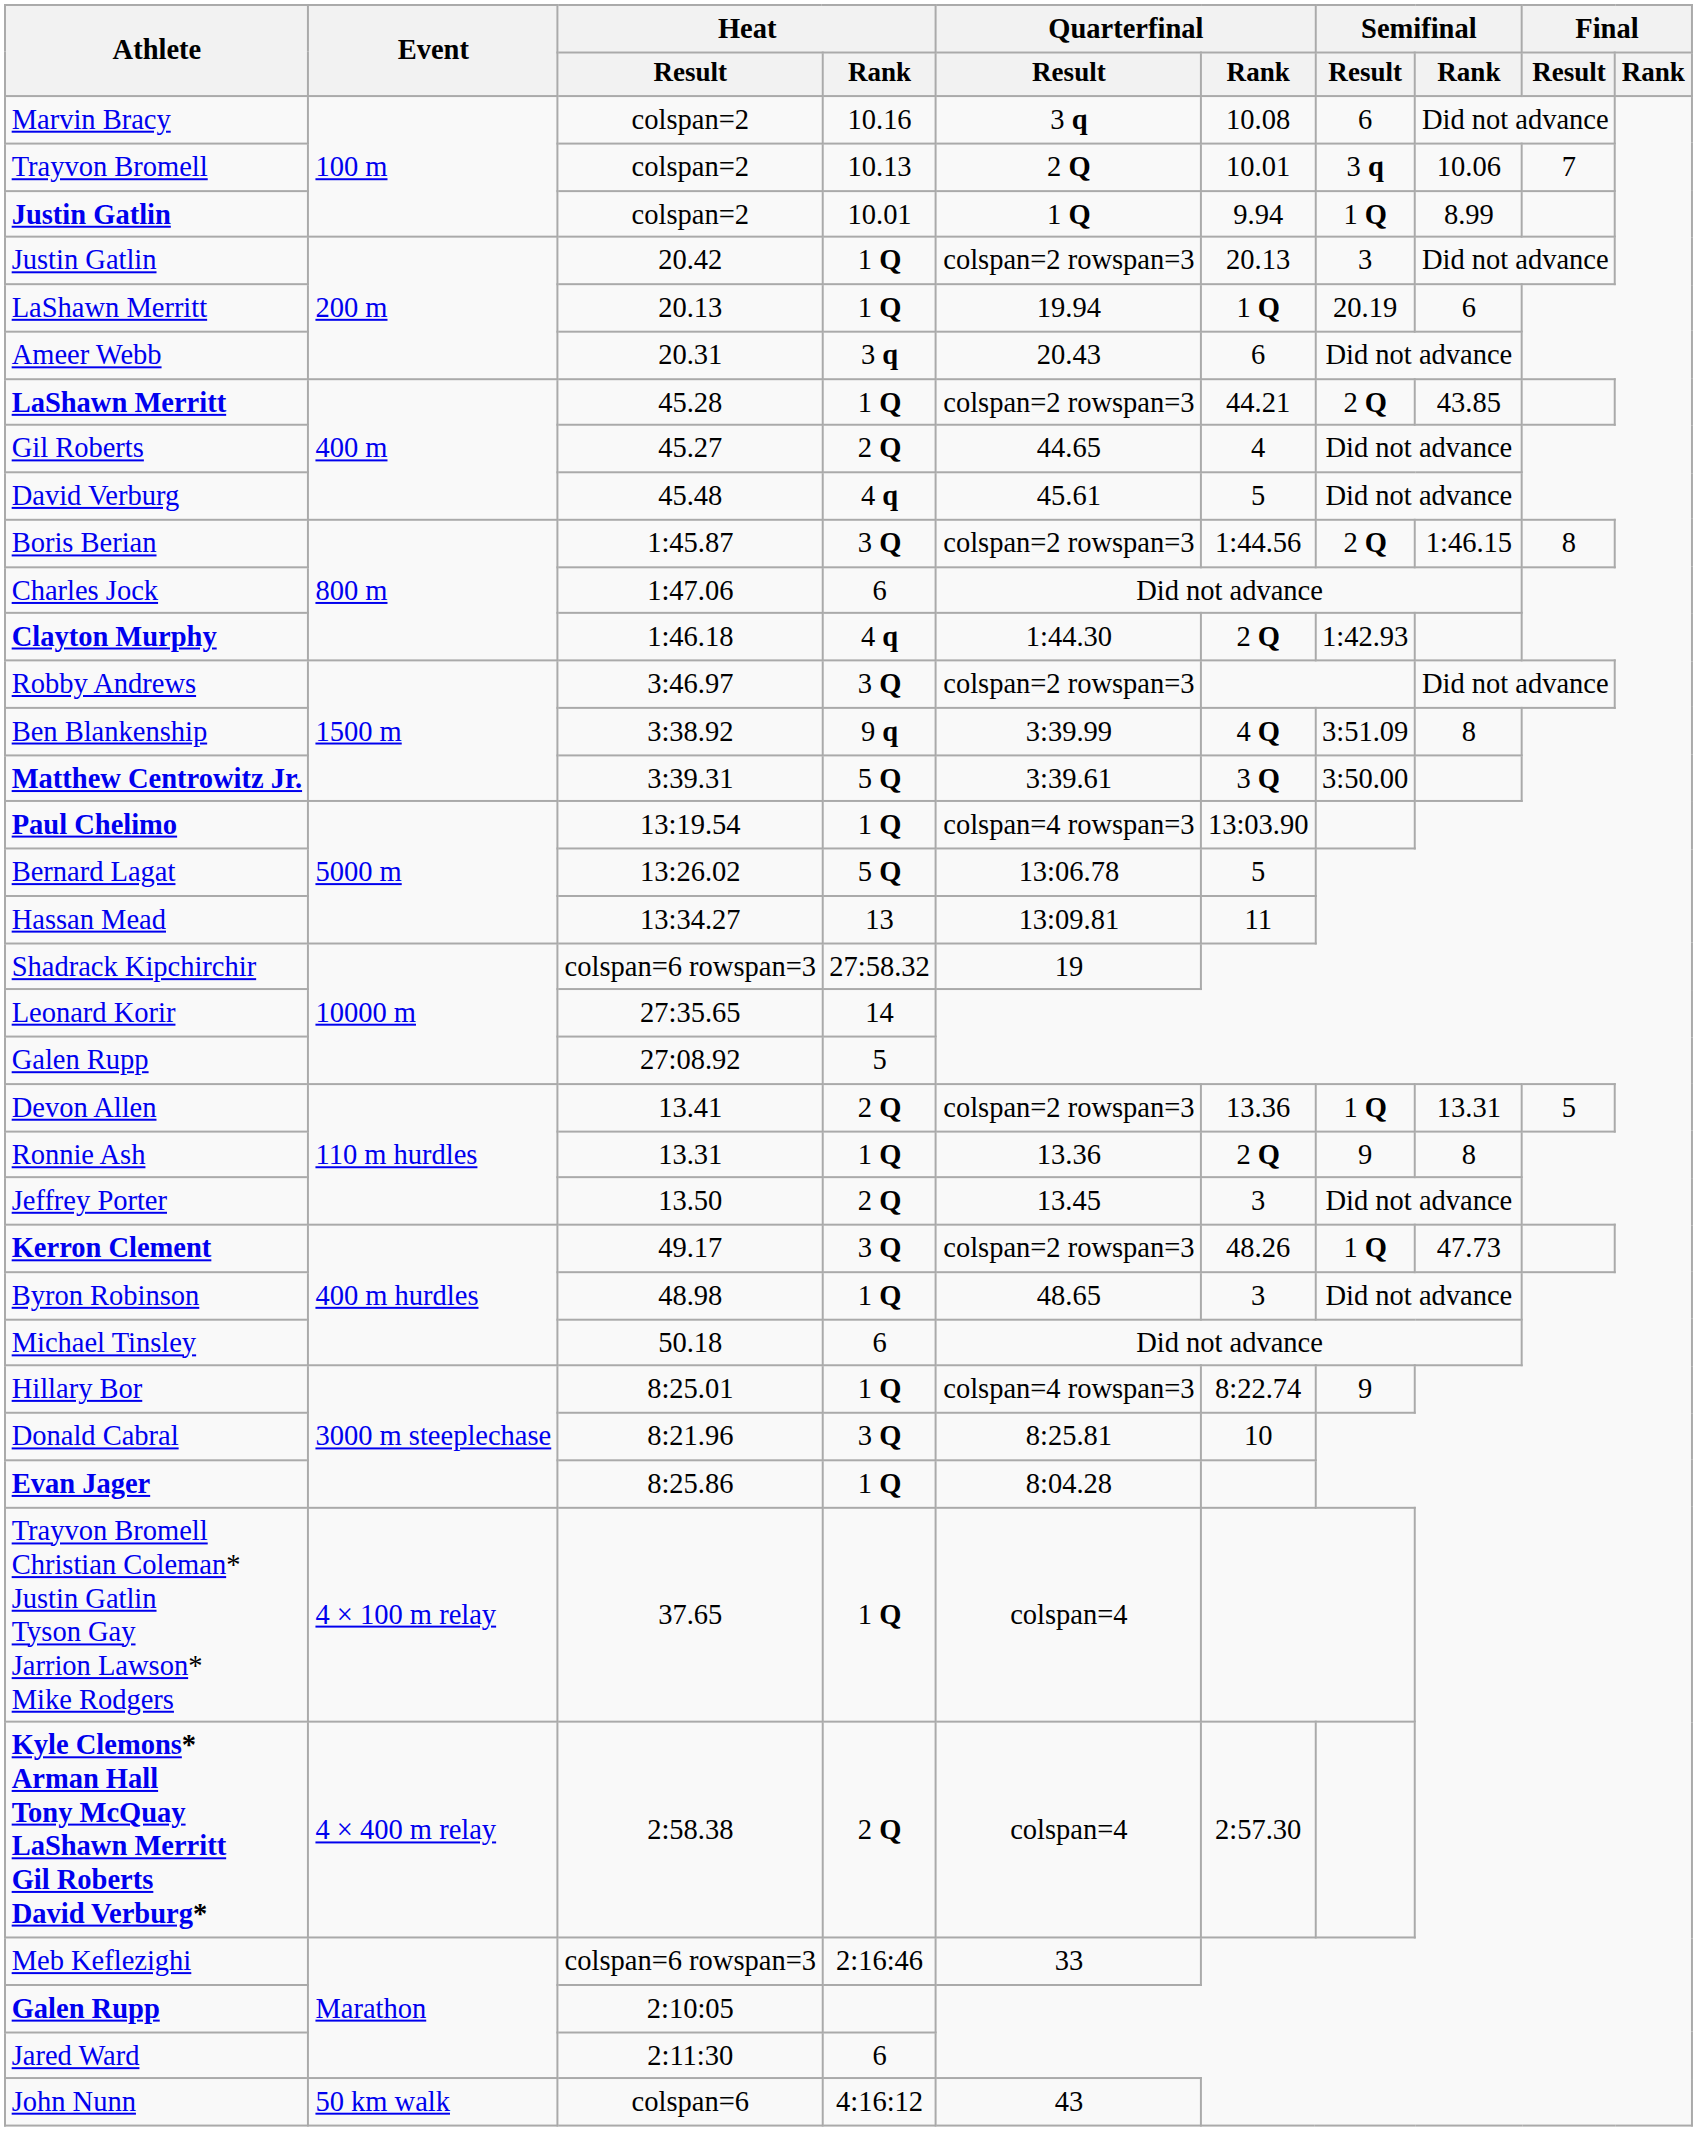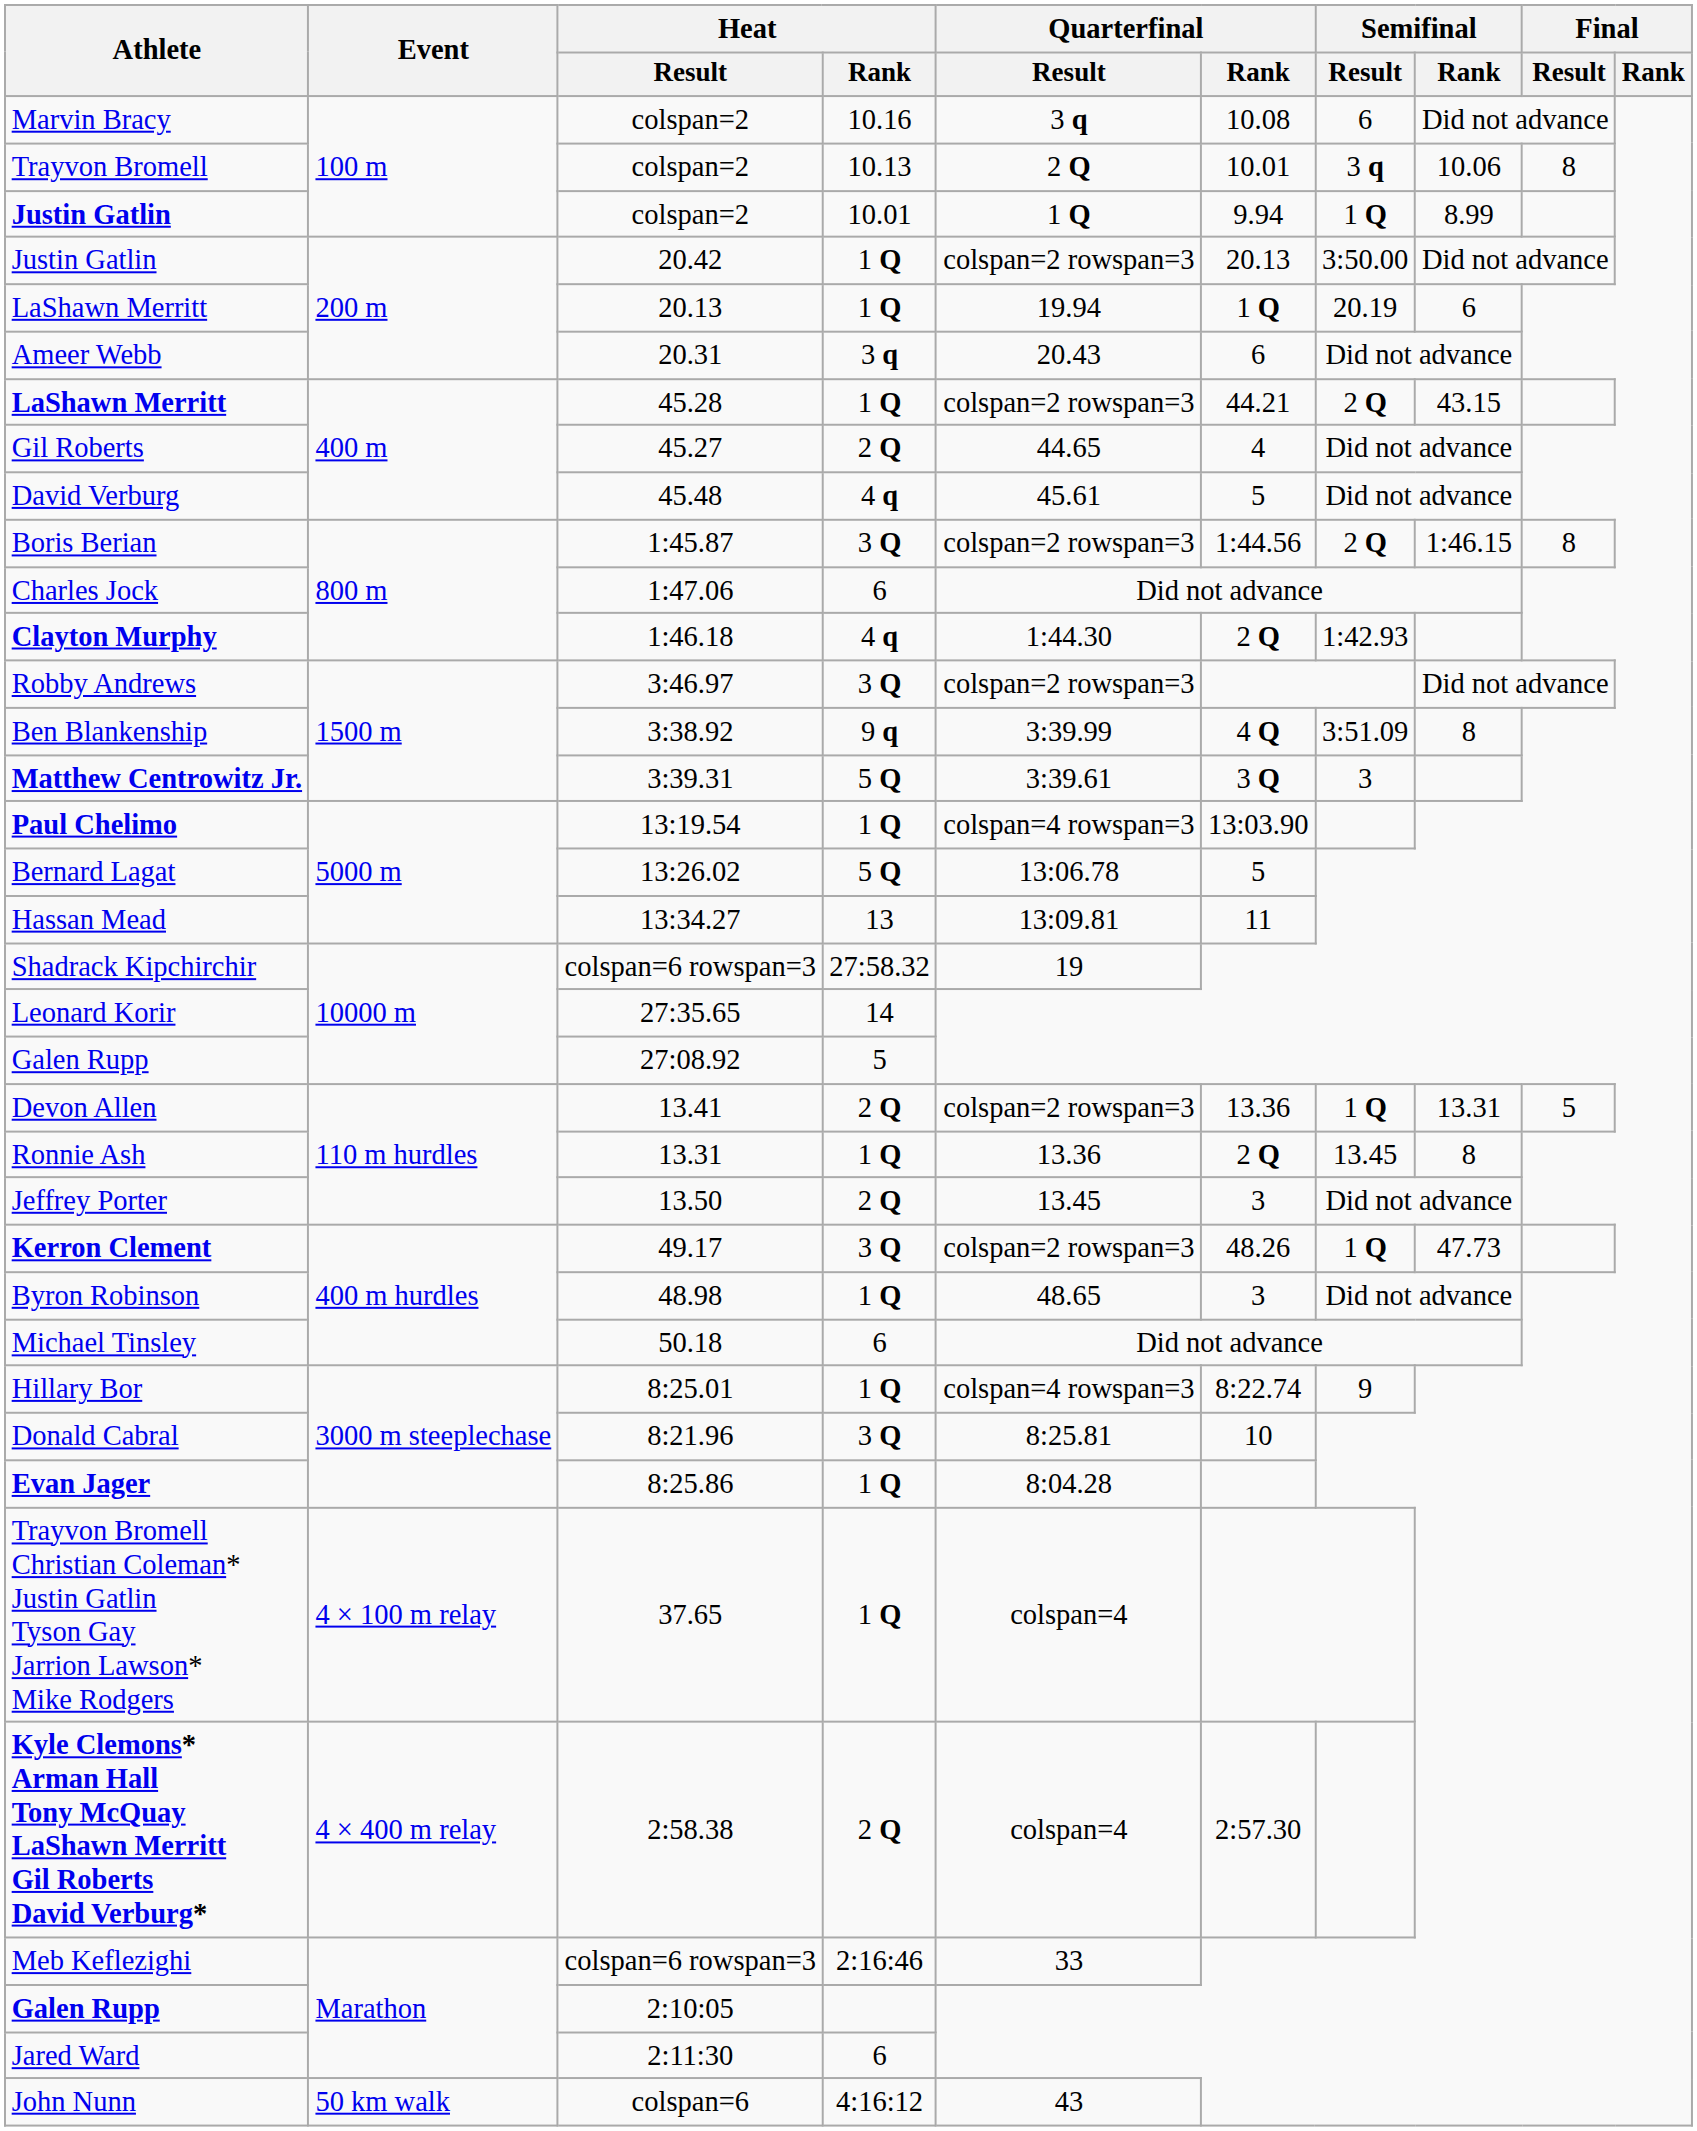(1569, 166) 7 -> (1569, 166) 8
(1365, 260) 3 -> (1365, 260) 3:50.00
(1469, 402) 43.85 -> (1469, 402) 43.15
(1365, 778) 3:50.00 -> (1365, 778) 3
(1365, 1154) 9 -> (1365, 1154) 13.45
